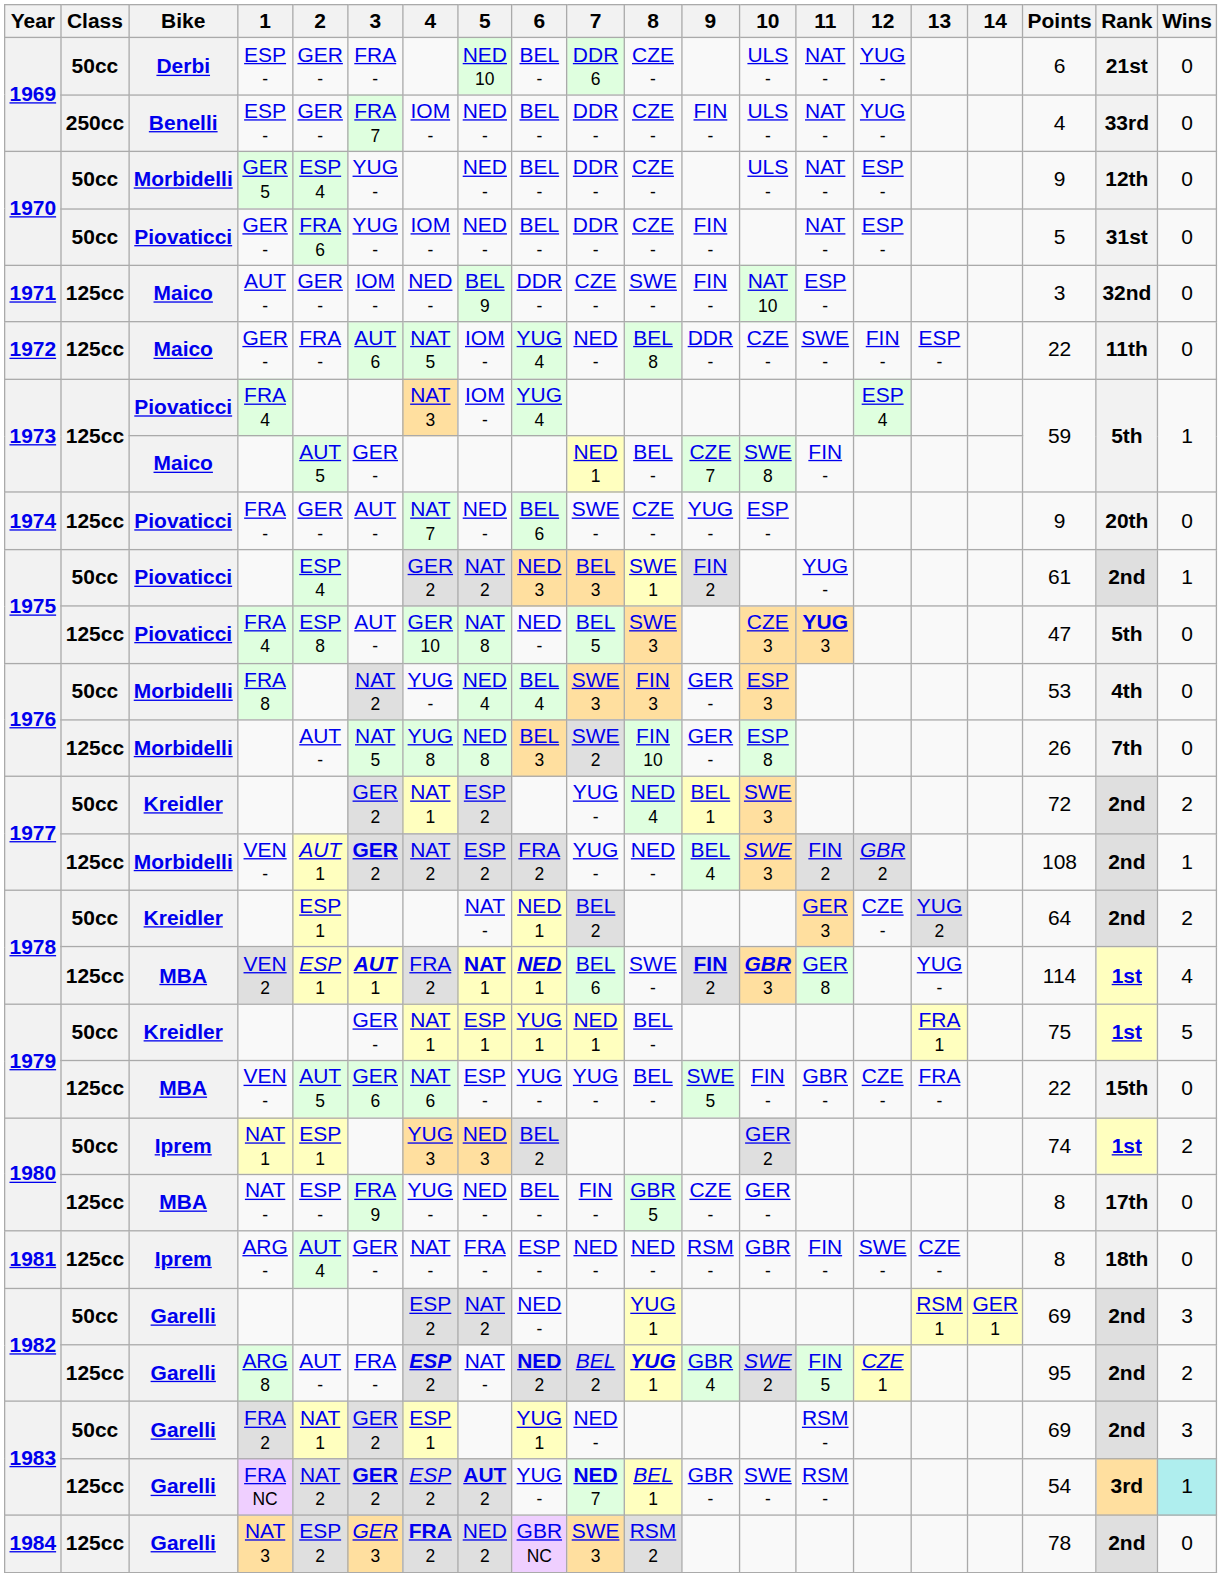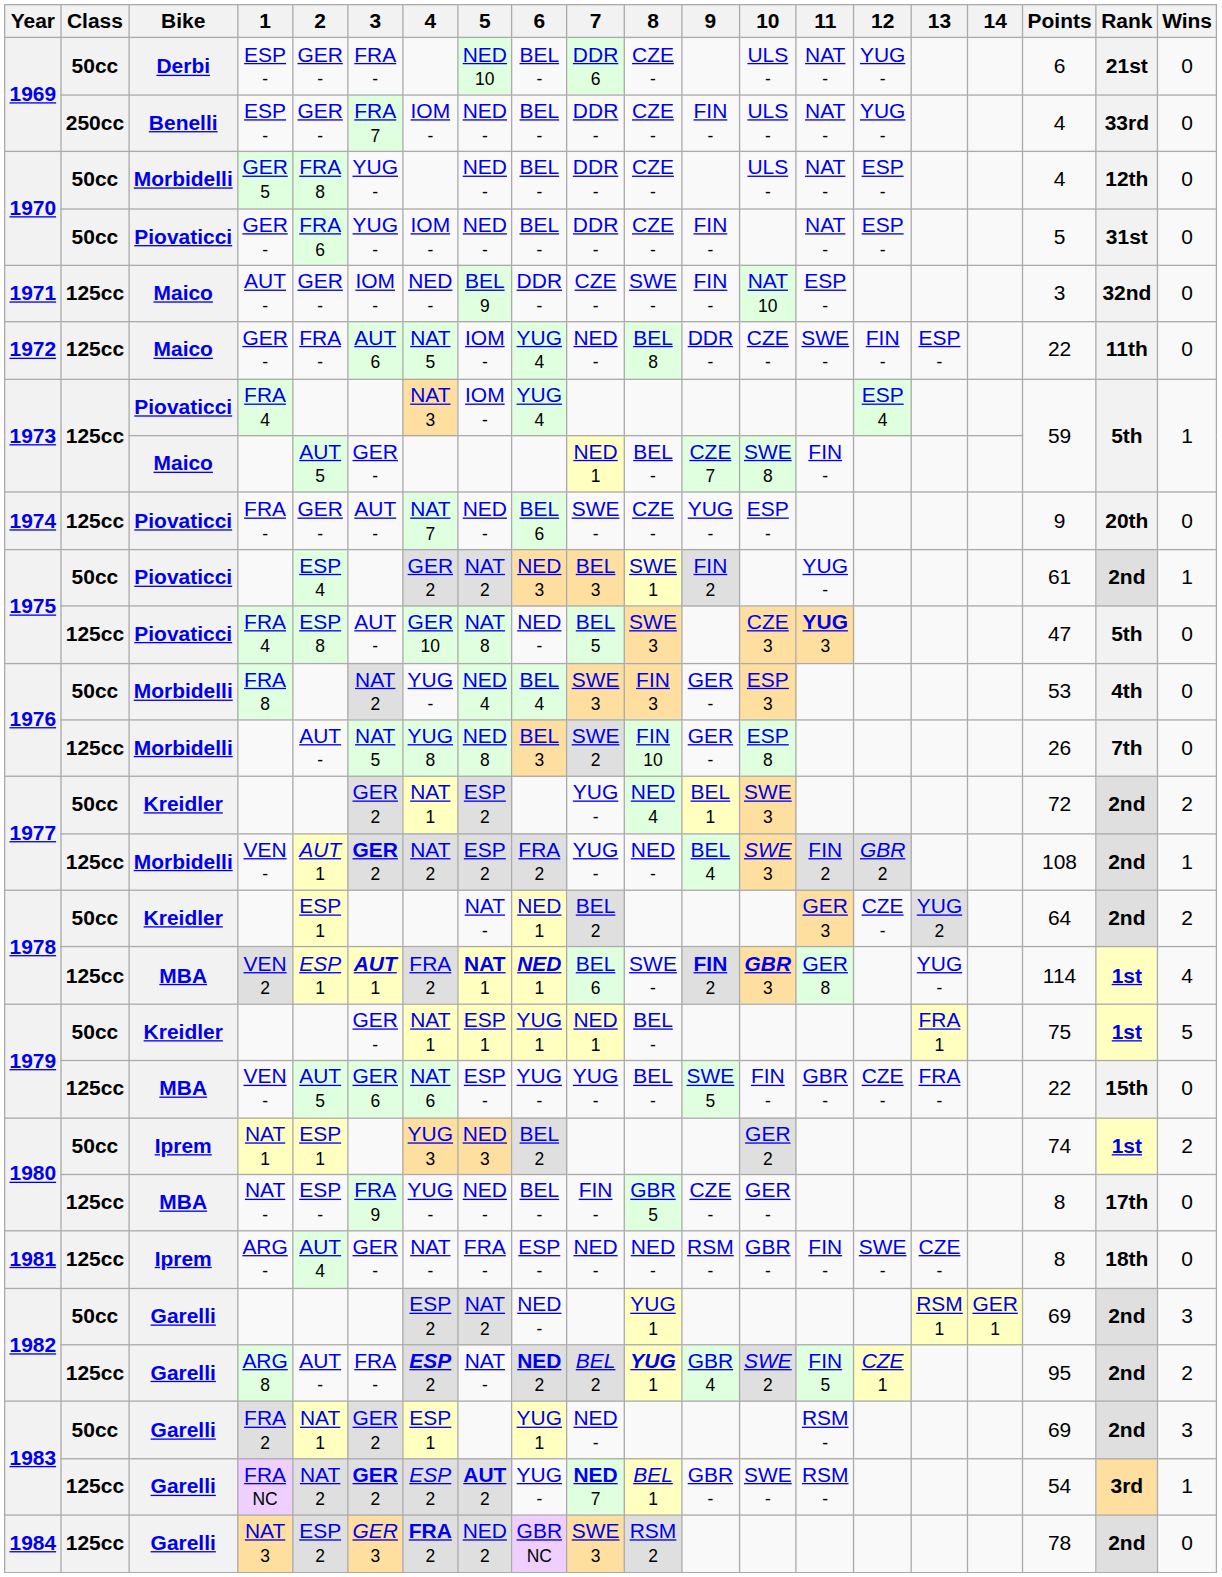(320, 179) ESP 4 -> (320, 179) FRA 8
(1060, 179) 9 -> (1060, 179) 4
(1187, 1486) paleturquoise background -> (1187, 1486) no background
